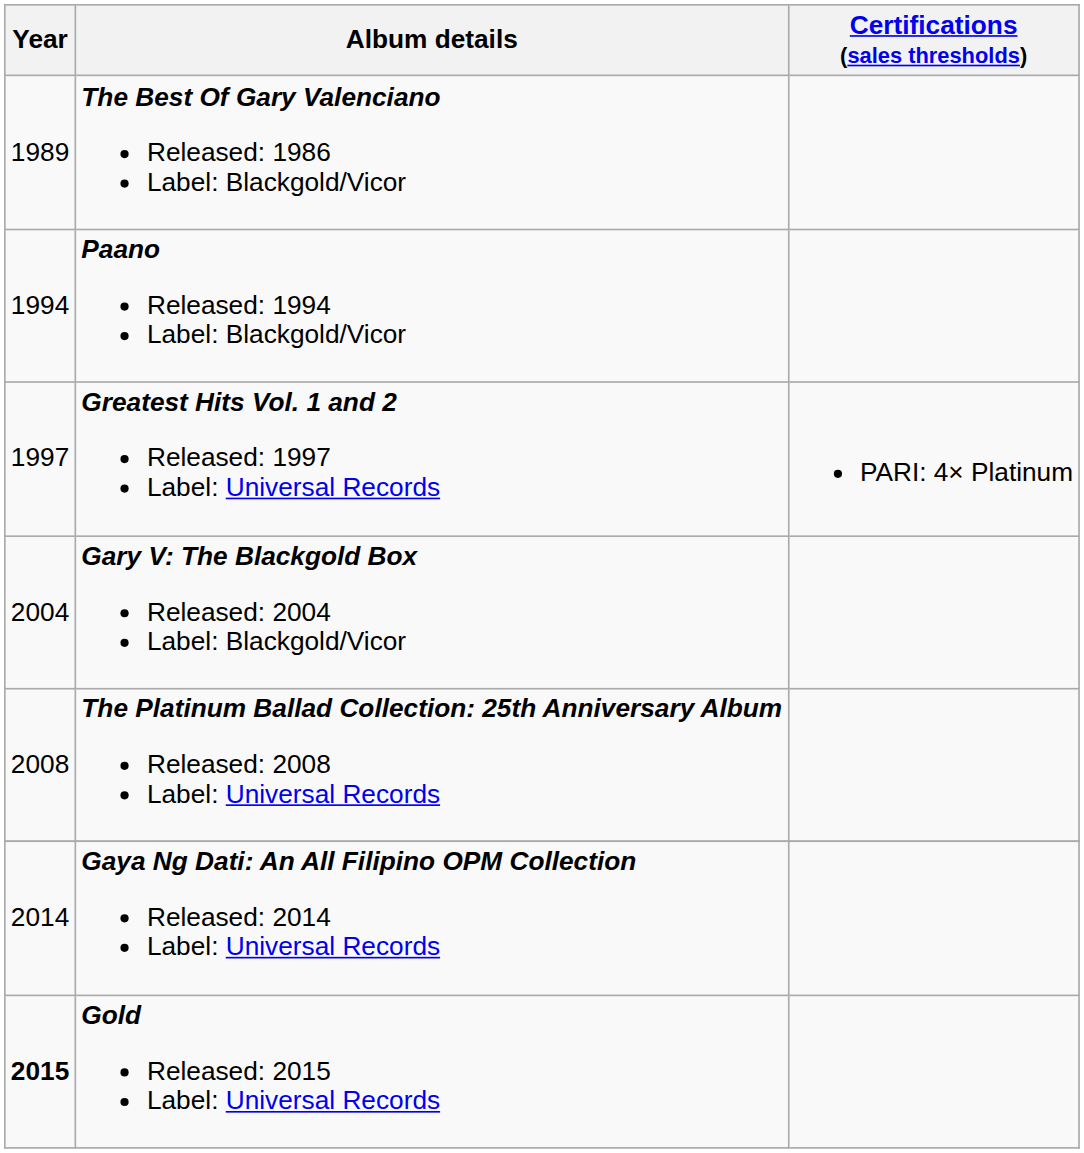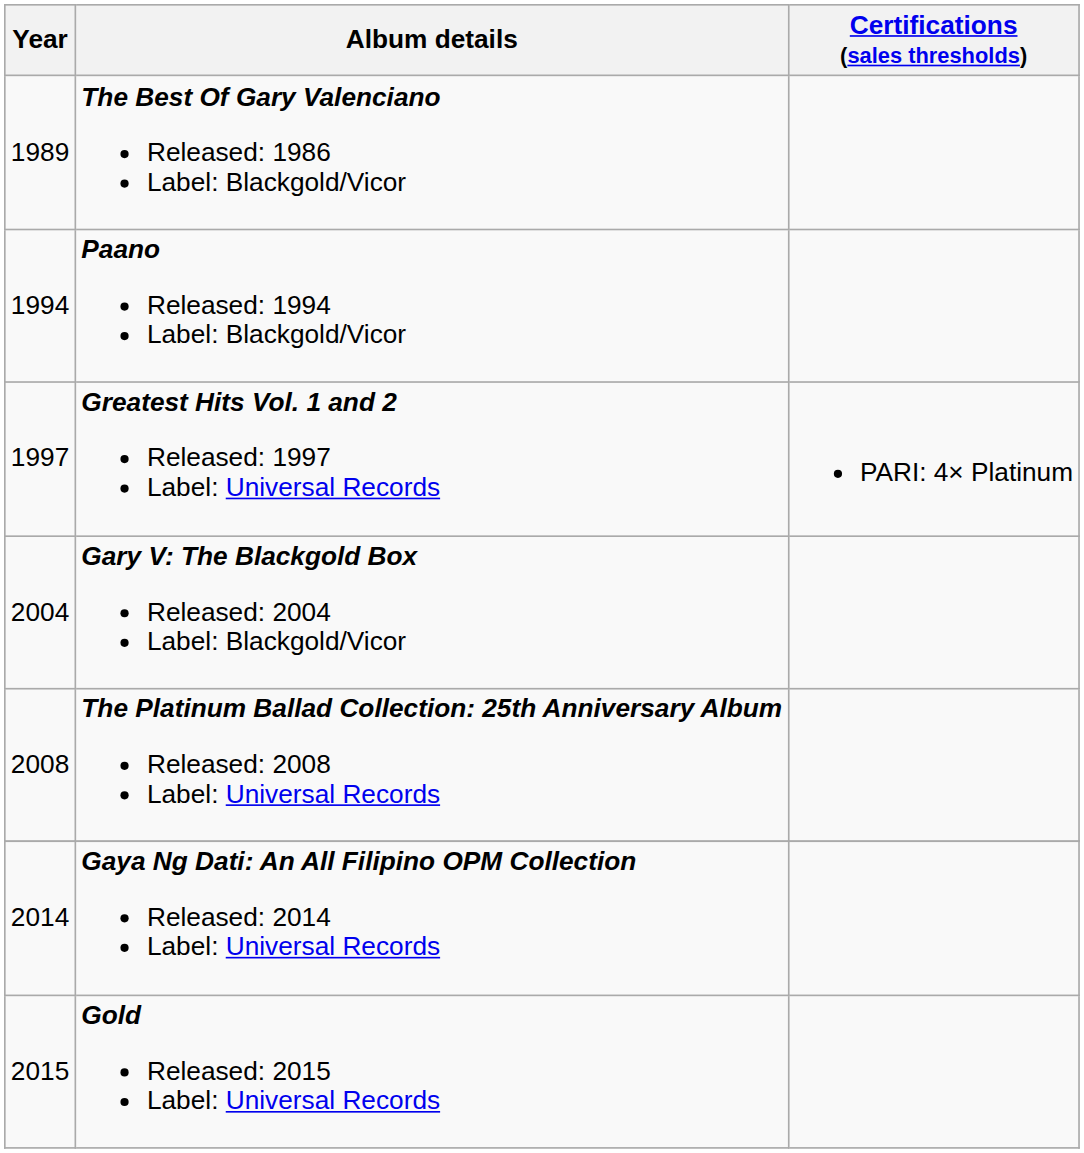(40, 1071) bold -> (40, 1071) normal
